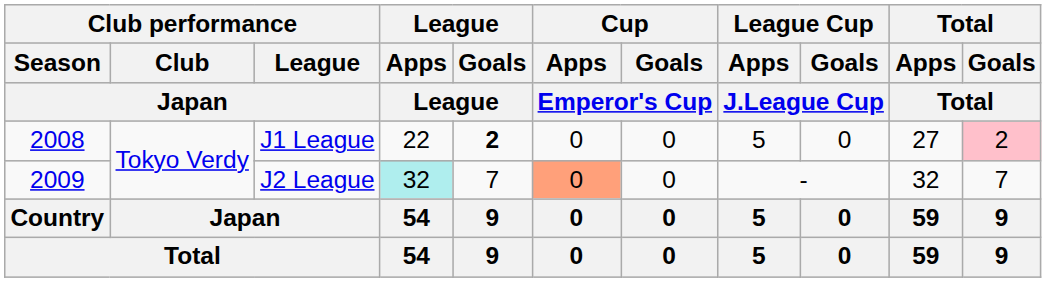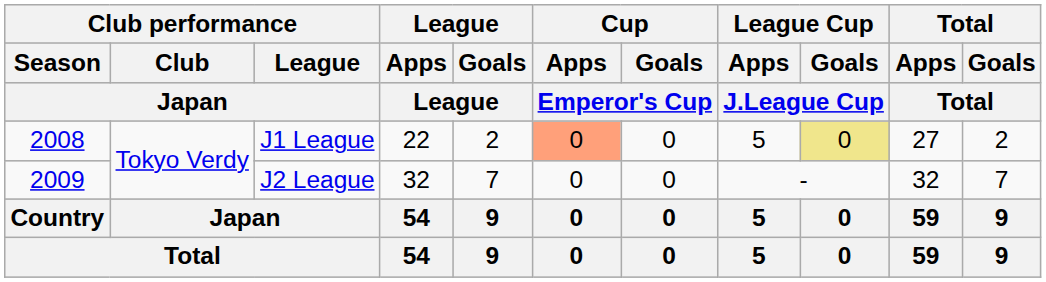(492, 140) bold -> (492, 140) normal
(576, 140) no background -> (576, 140) lightsalmon background
(845, 140) no background -> (845, 140) khaki background
(1002, 140) pink background -> (1002, 140) no background
(416, 179) paleturquoise background -> (416, 179) no background
(576, 179) lightsalmon background -> (576, 179) no background
